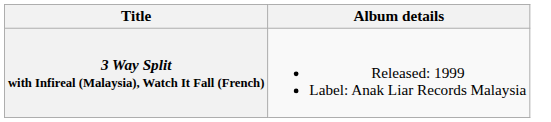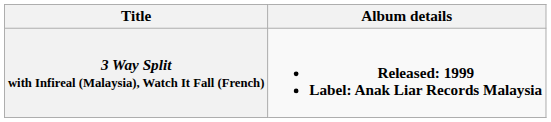(399, 81) normal -> (407, 81) bold
